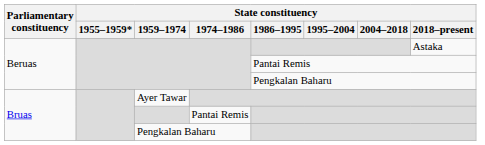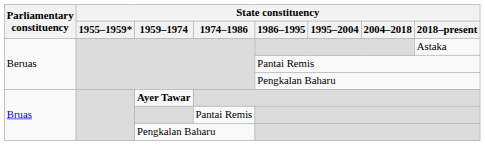(162, 98) normal -> (164, 98) bold
